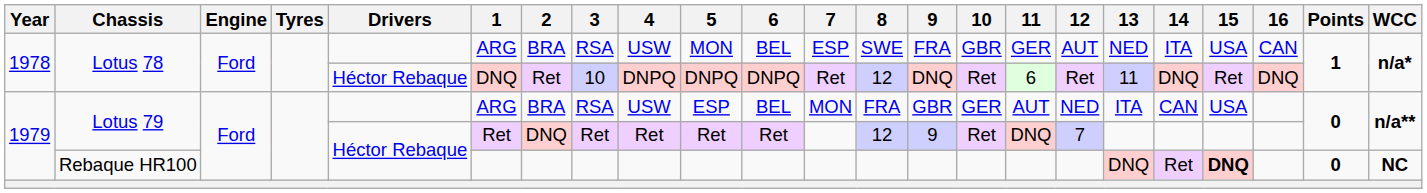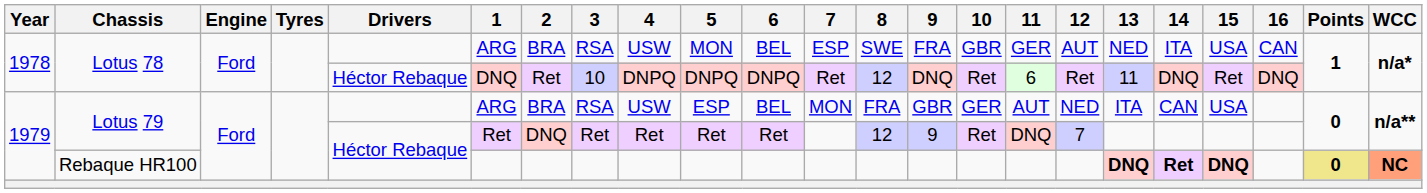(1129, 165) normal -> (1129, 165) bold
(1178, 165) normal -> (1178, 165) bold
(1336, 165) no background -> (1336, 165) khaki background
(1395, 165) no background -> (1395, 165) lightsalmon background
